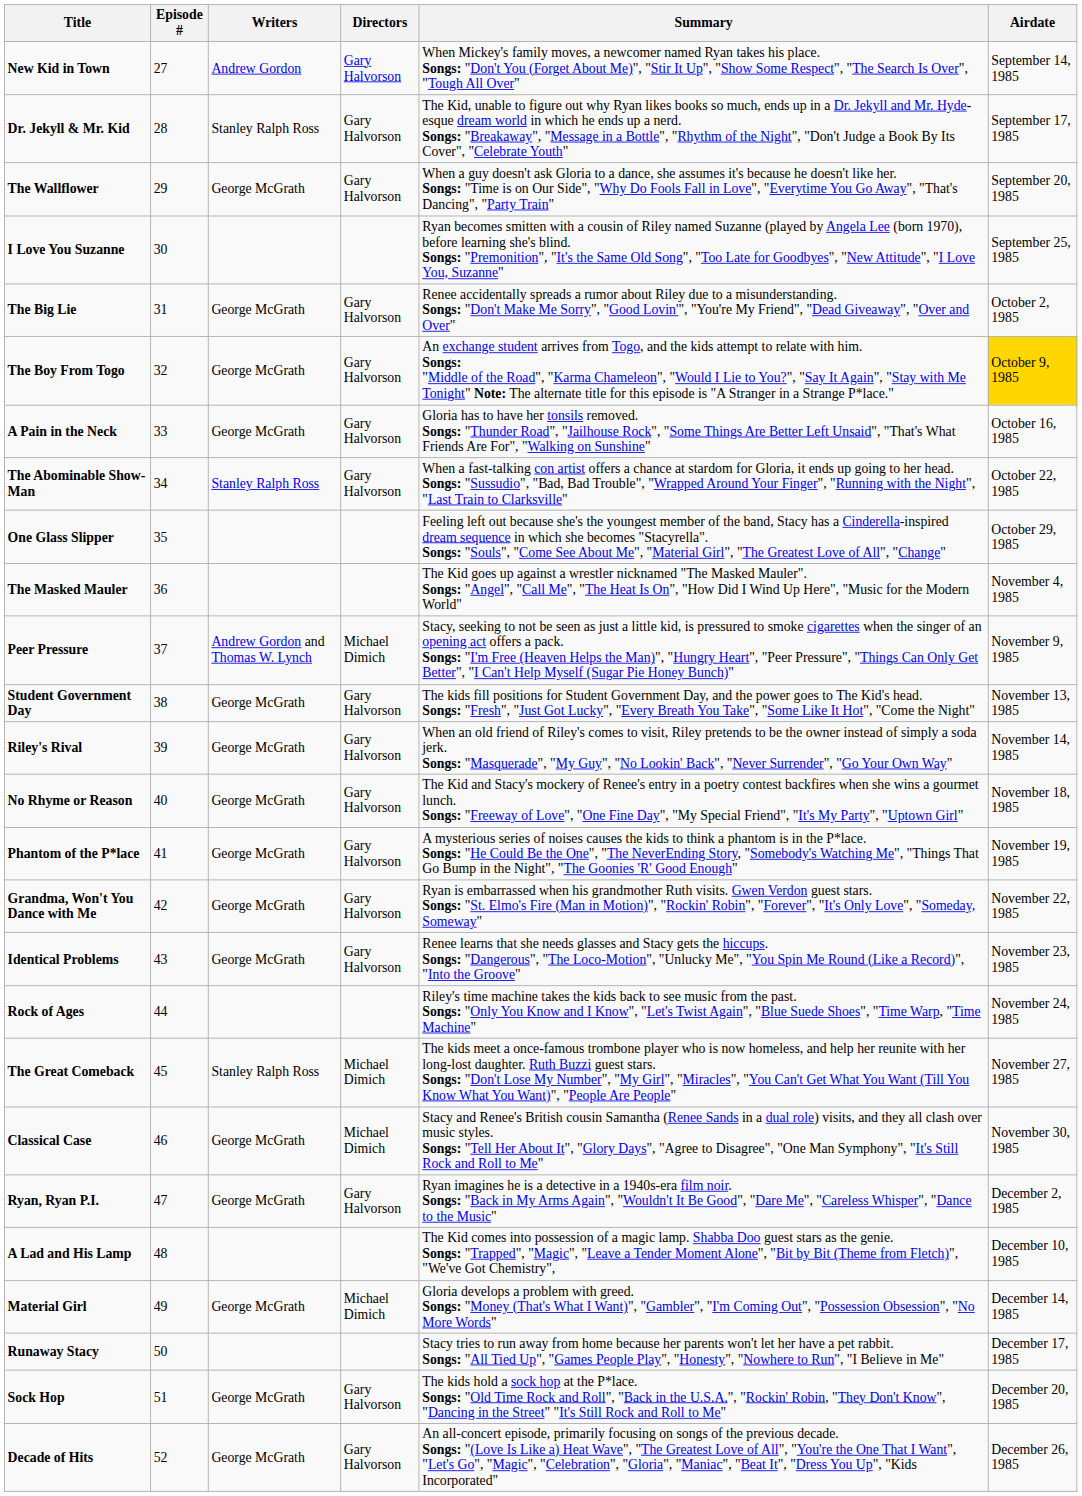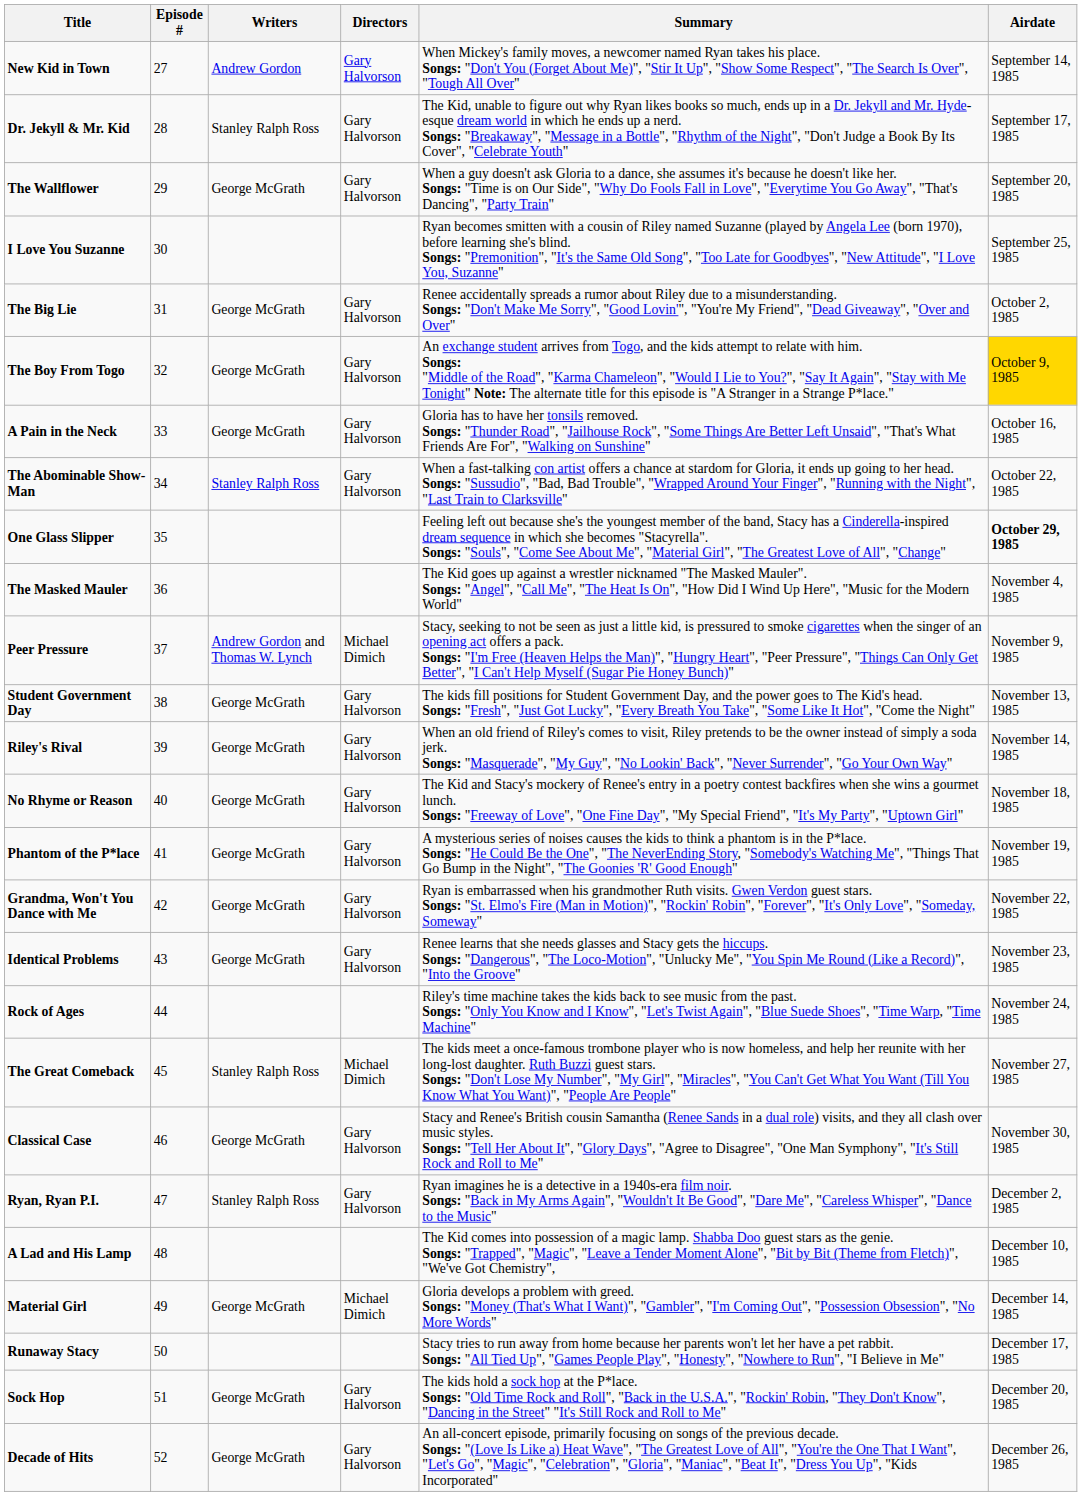(1024, 536) normal -> (1026, 536) bold
(366, 1140) Michael Dimich -> (372, 1140) Gary Halvorson
(258, 1201) George McGrath -> (265, 1201) Stanley Ralph Ross
